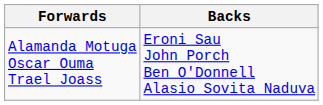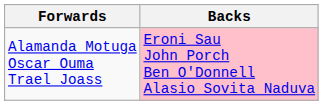(229, 64) no background -> (229, 64) pink background
